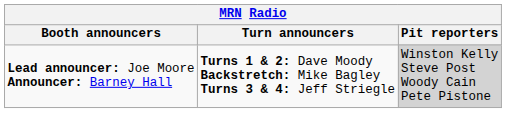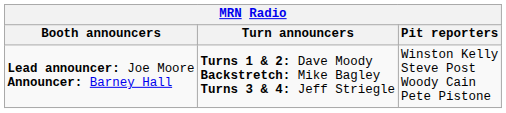(450, 76) lightgrey background -> (450, 76) no background
